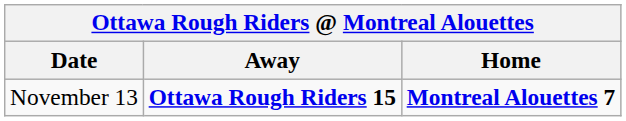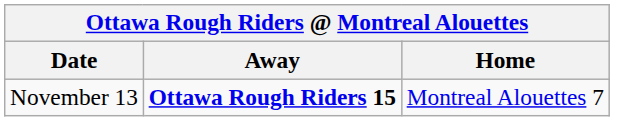(511, 97) bold -> (505, 97) normal
